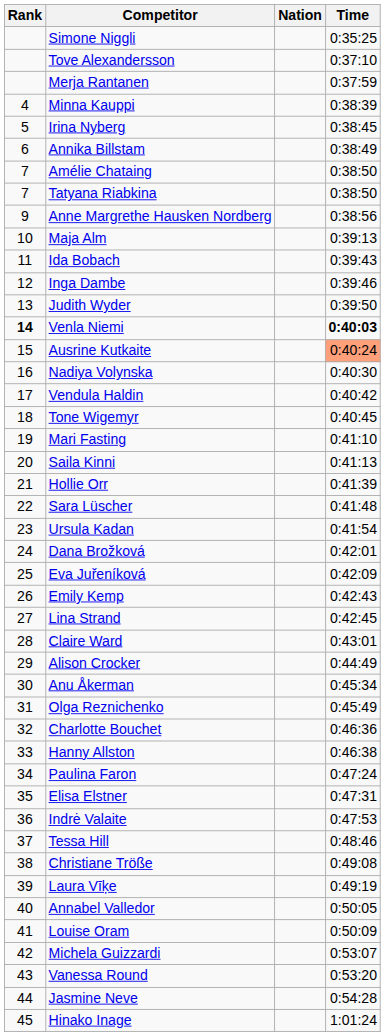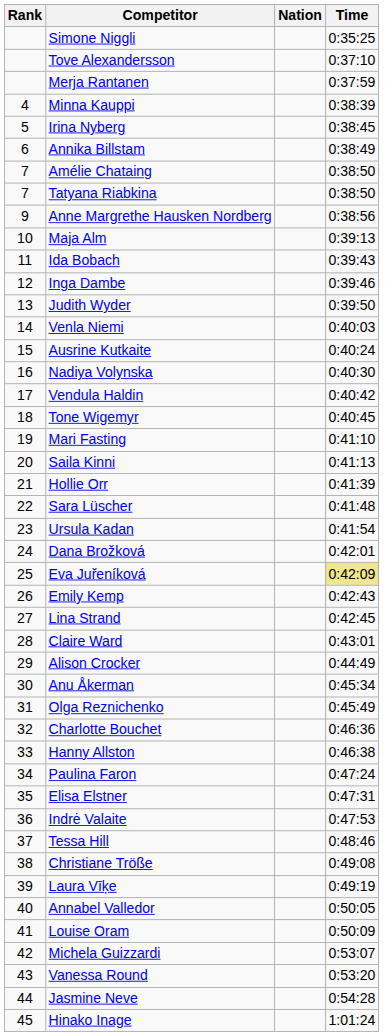(25, 328) bold -> (25, 328) normal
(353, 328) bold -> (352, 328) normal
(354, 350) lightsalmon background -> (352, 350) no background
(354, 573) no background -> (352, 573) khaki background
